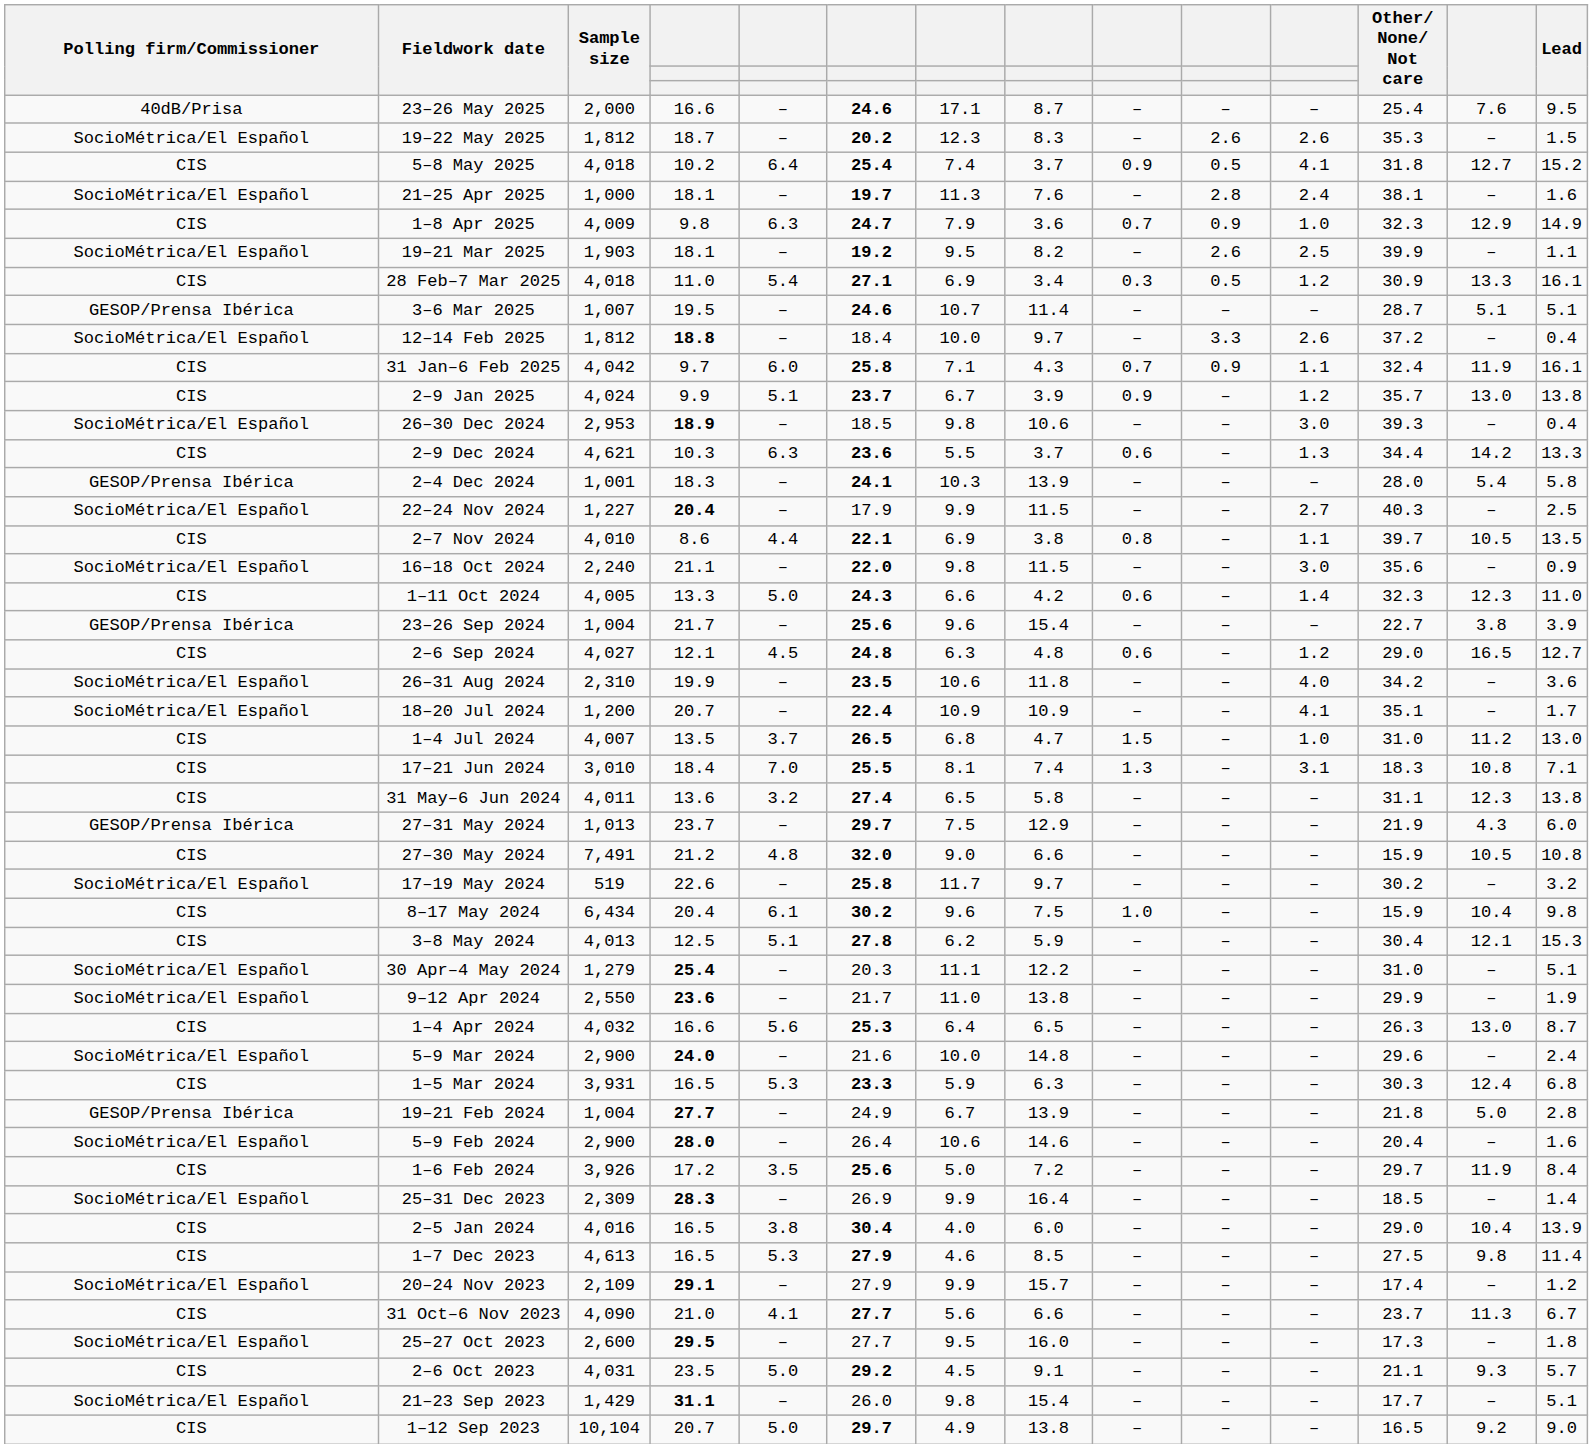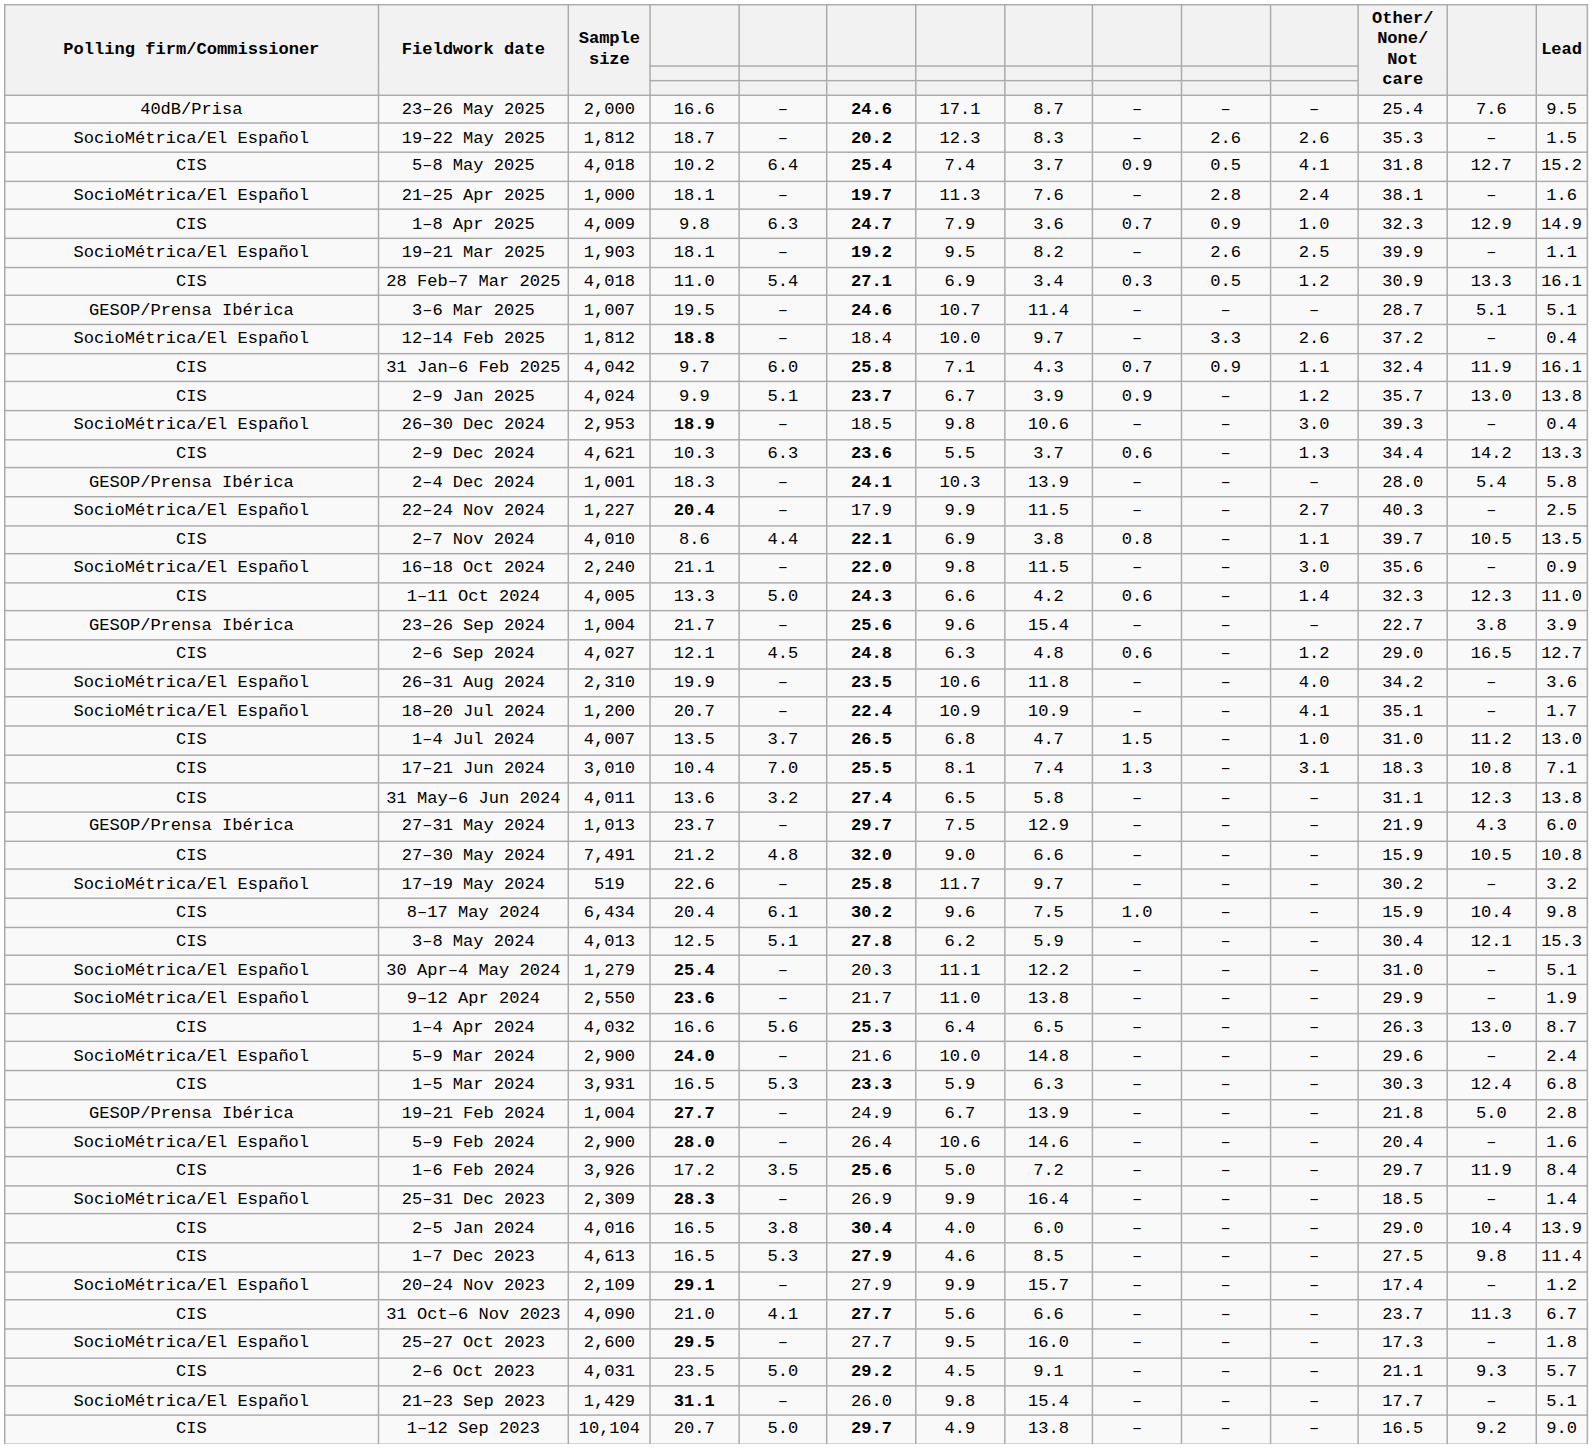(694, 769) 18.4 -> (694, 769) 10.4
